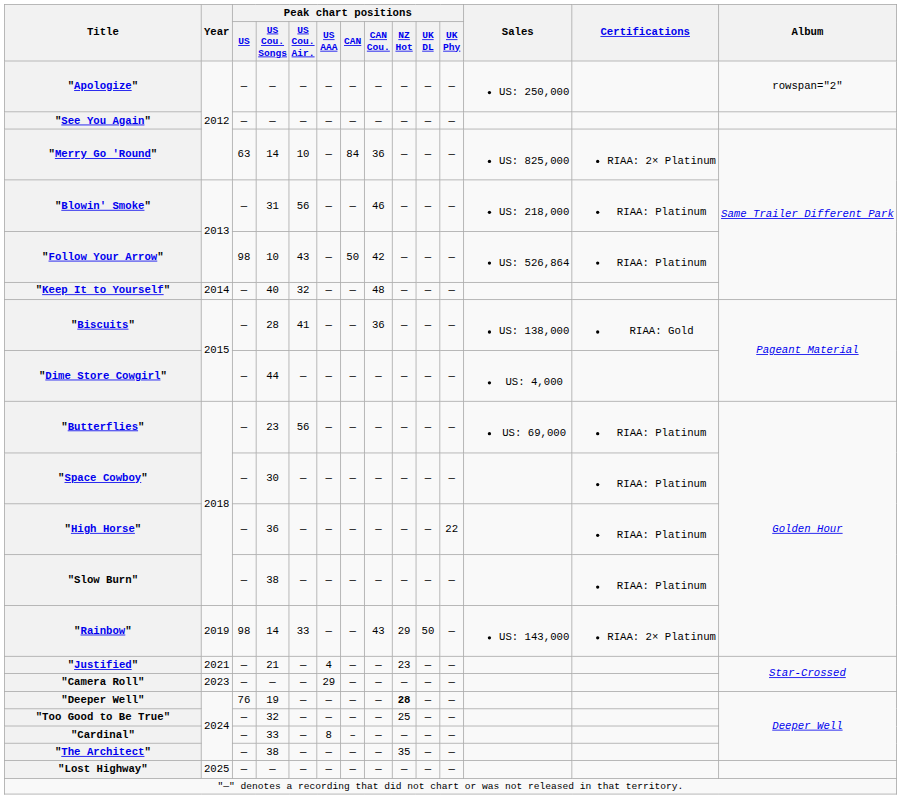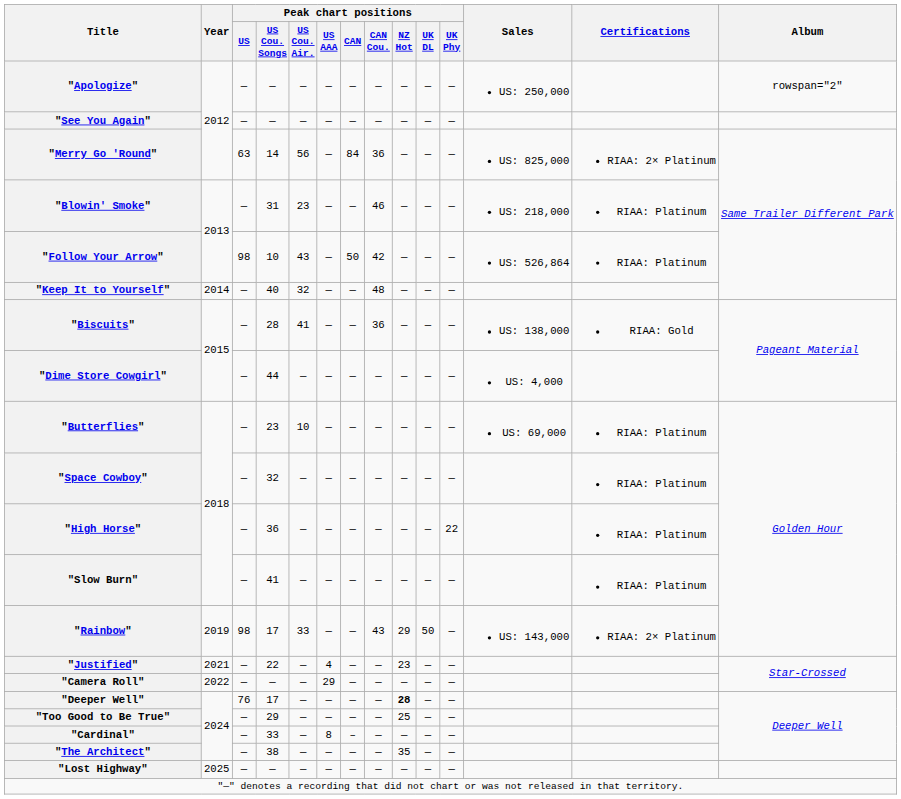(303, 155) 10 -> (303, 155) 56
(303, 206) 56 -> (303, 206) 23
(303, 427) 56 -> (303, 427) 10
(273, 478) 30 -> (273, 478) 32
(273, 580) 38 -> (273, 580) 41
(273, 631) 14 -> (273, 631) 17
(273, 665) 21 -> (273, 665) 22
(217, 683) 2023 -> (217, 683) 2022
(273, 700) 19 -> (273, 700) 17
(273, 717) 32 -> (273, 717) 29
